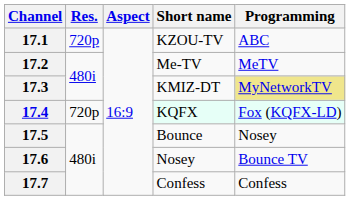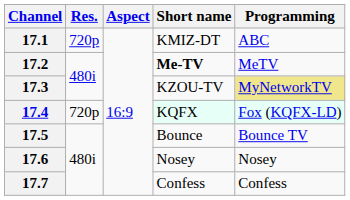(190, 40) KZOU-TV -> (188, 40) KMIZ-DT
(179, 64) normal -> (180, 64) bold
(188, 87) KMIZ-DT -> (190, 87) KZOU-TV
(258, 135) Nosey -> (273, 135) Bounce TV
(273, 159) Bounce TV -> (258, 159) Nosey
